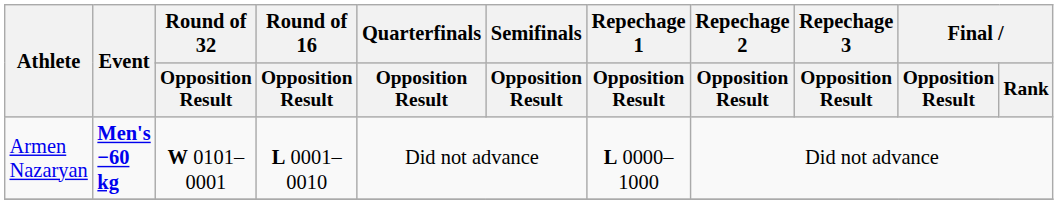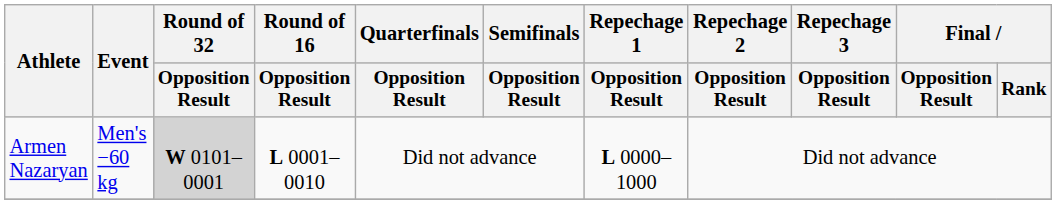(124, 158) bold -> (122, 158) normal
(206, 170) no background -> (204, 170) lightgrey background
